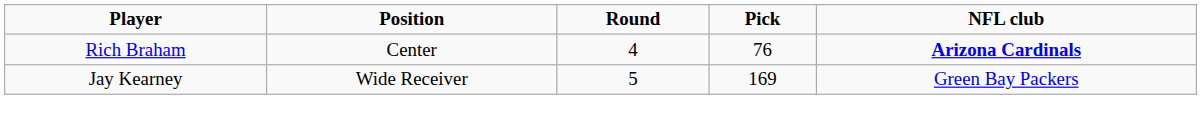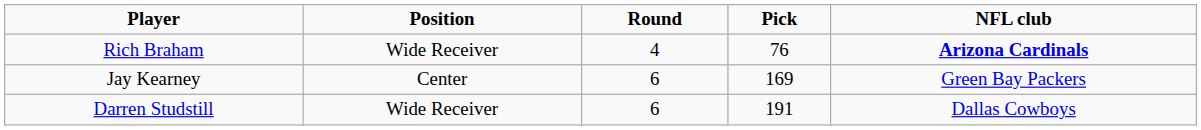(412, 49) Center -> (442, 49) Wide Receiver
(412, 79) Wide Receiver -> (442, 79) Center
(633, 79) 5 -> (655, 79) 6
+ row: (154, 109)
